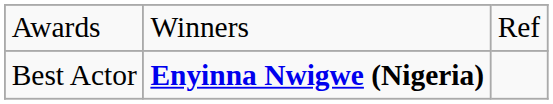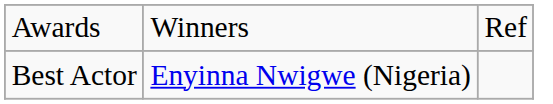(317, 74) bold -> (311, 74) normal
